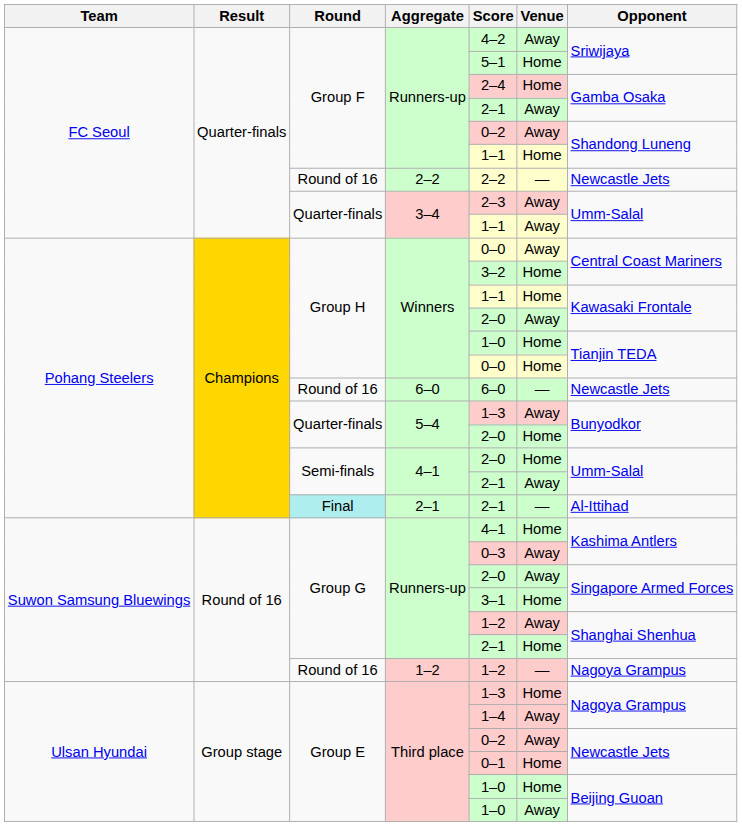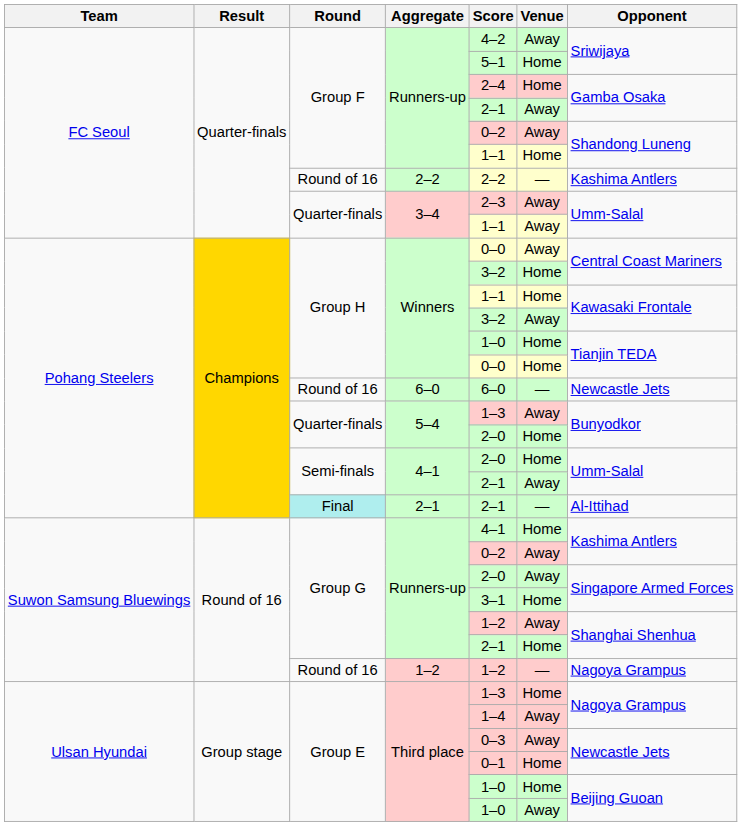(620, 179) Newcastle Jets -> (624, 179) Kashima Antlers
(493, 319) 2–0 -> (493, 319) 3–2
(493, 553) 0–3 -> (493, 553) 0–2
(493, 739) 0–2 -> (493, 739) 0–3
